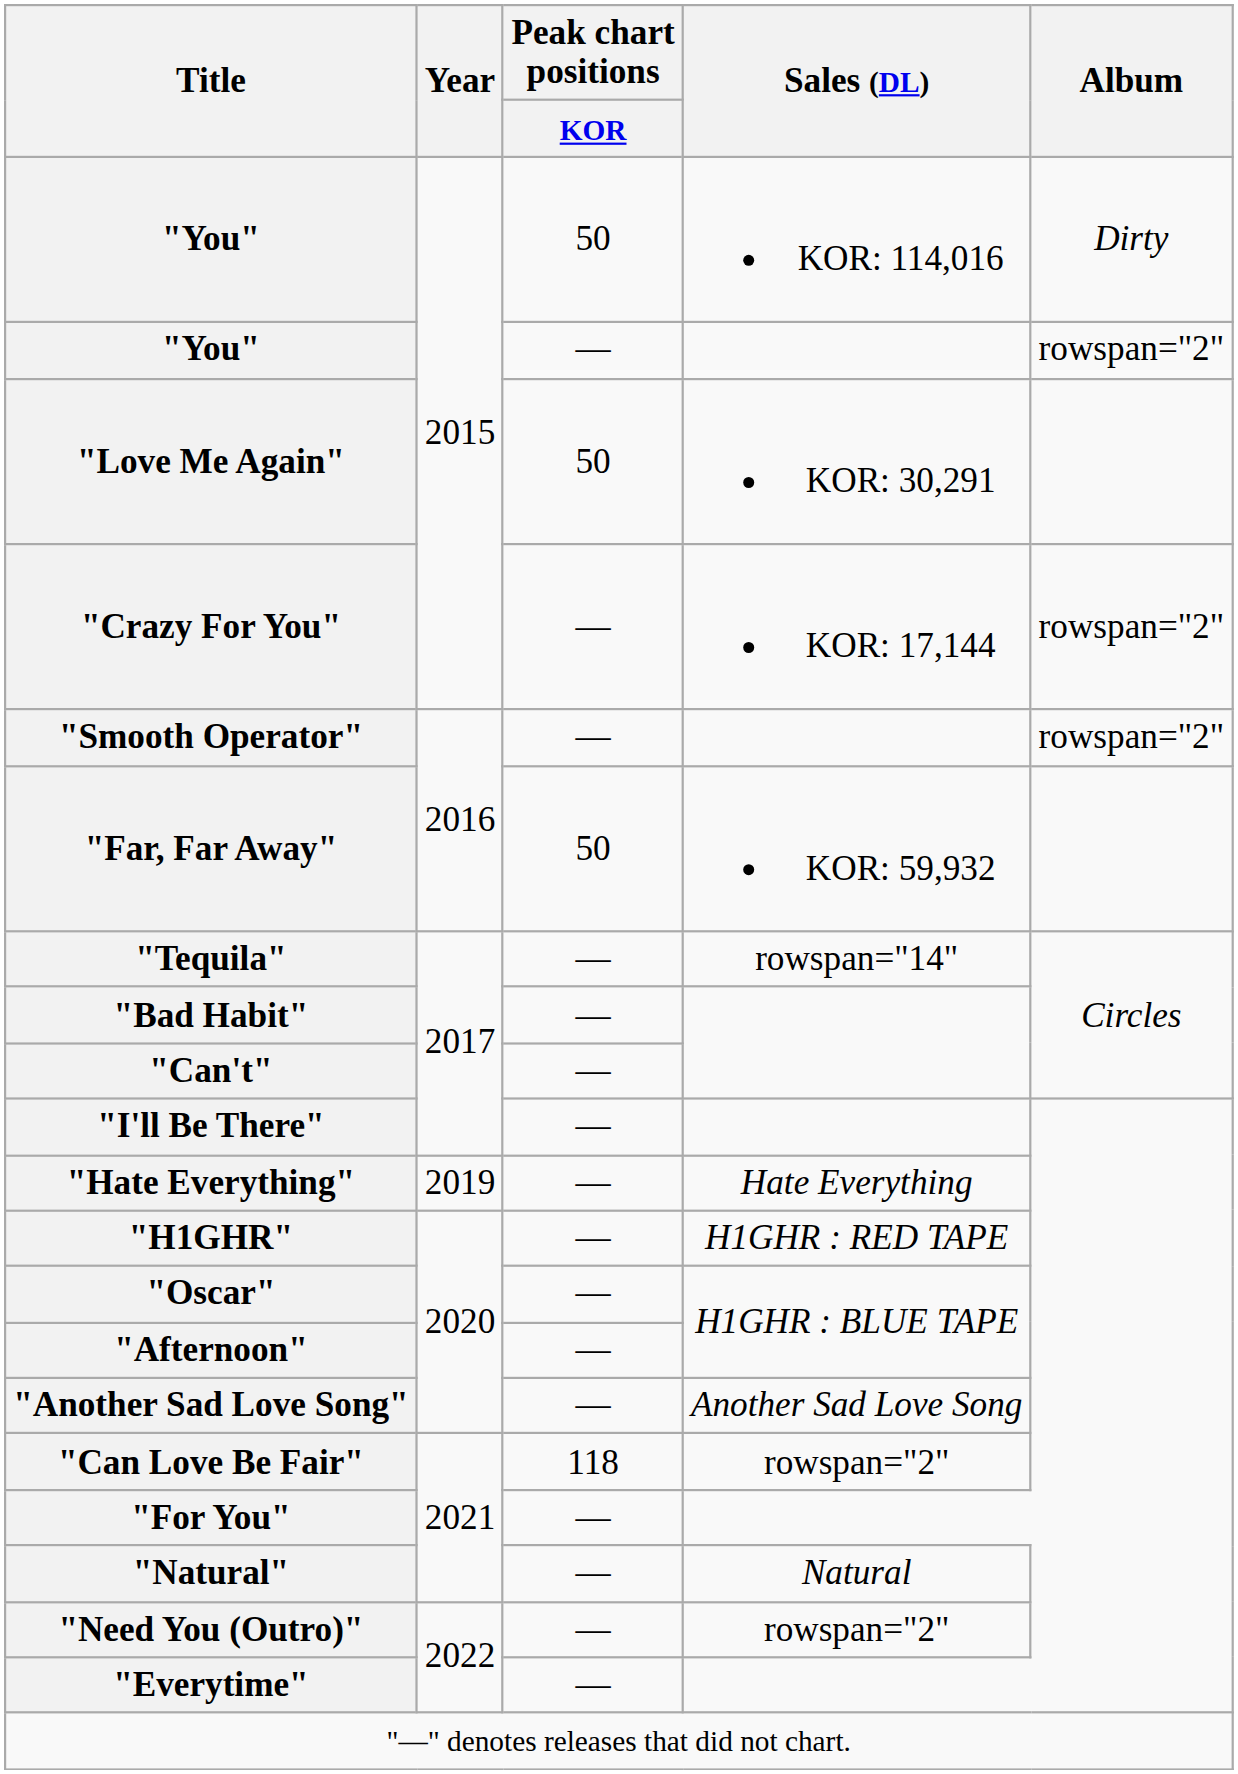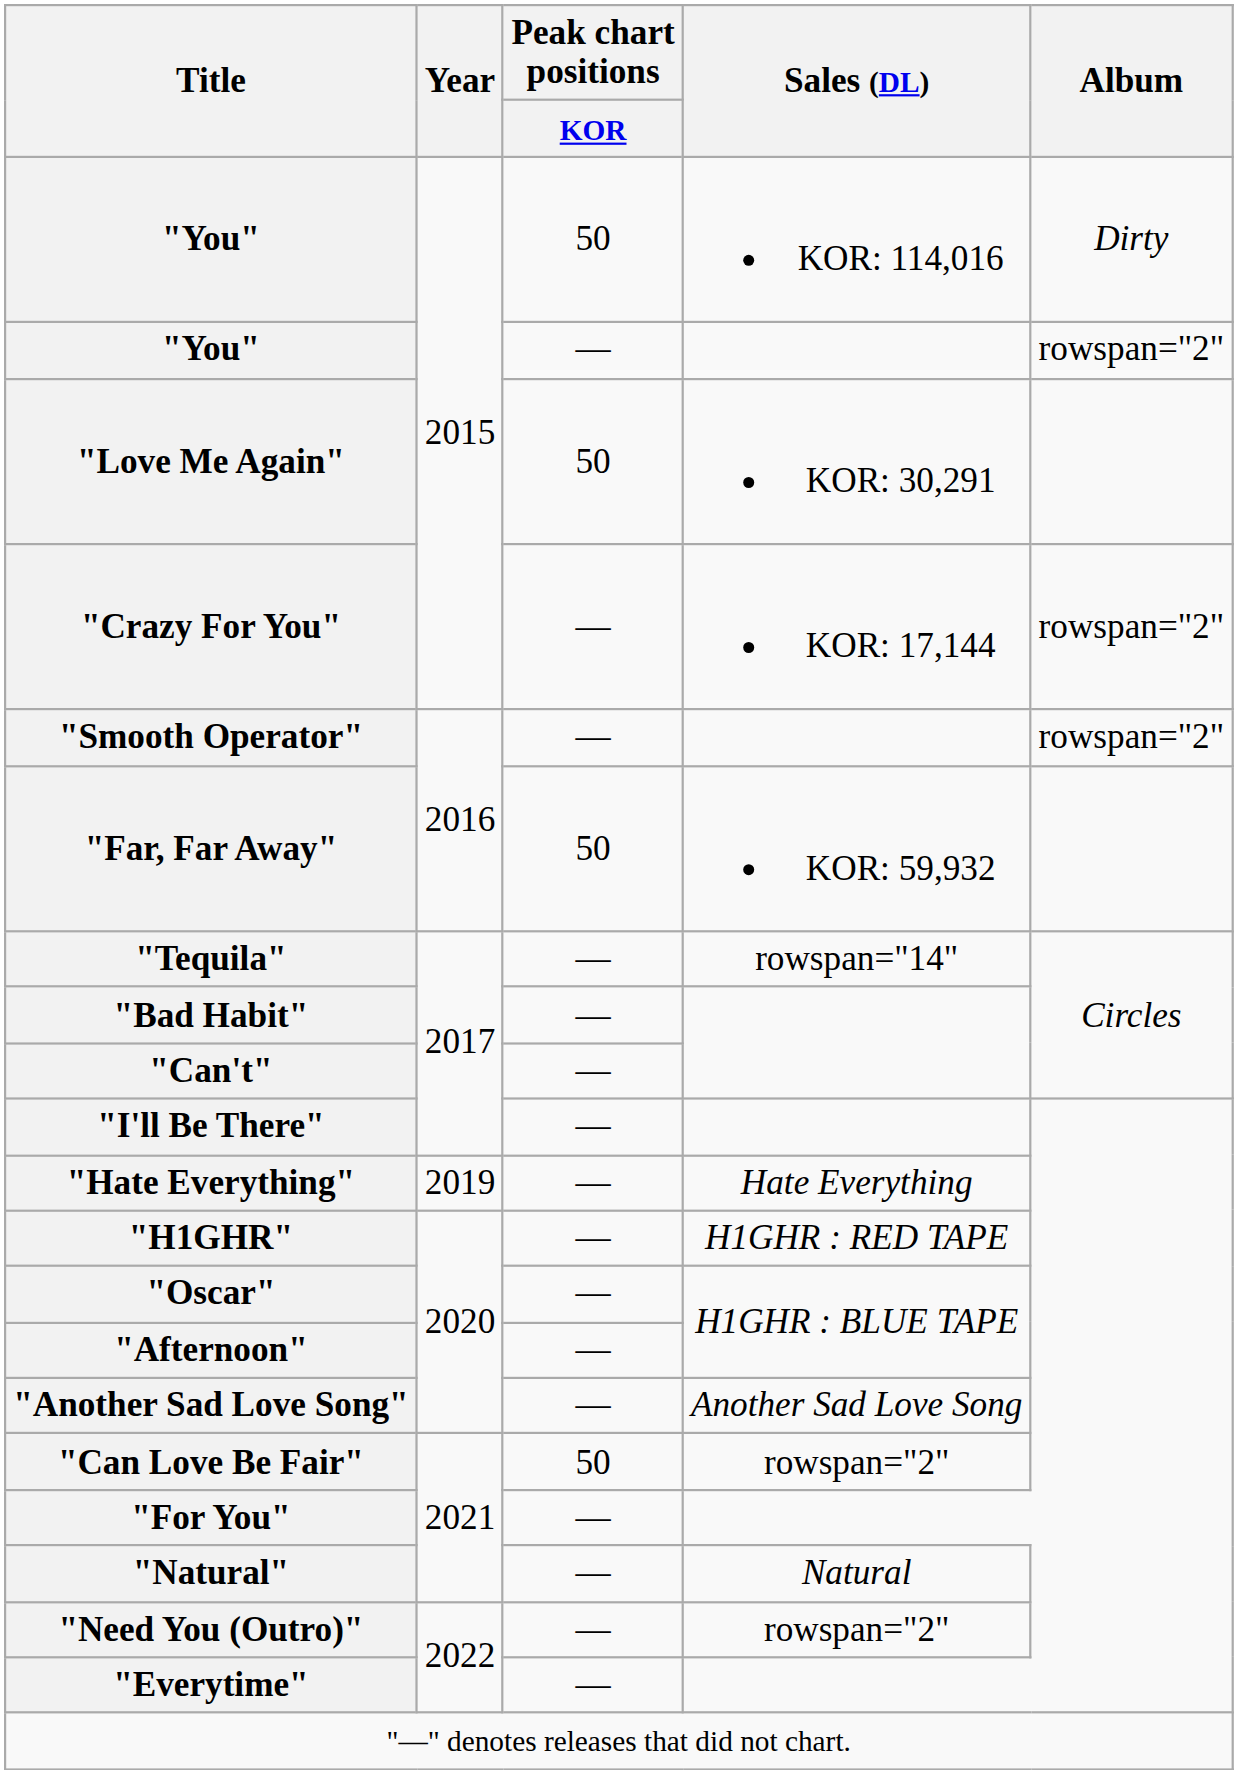(593, 1461) 118 -> (593, 1461) 50
